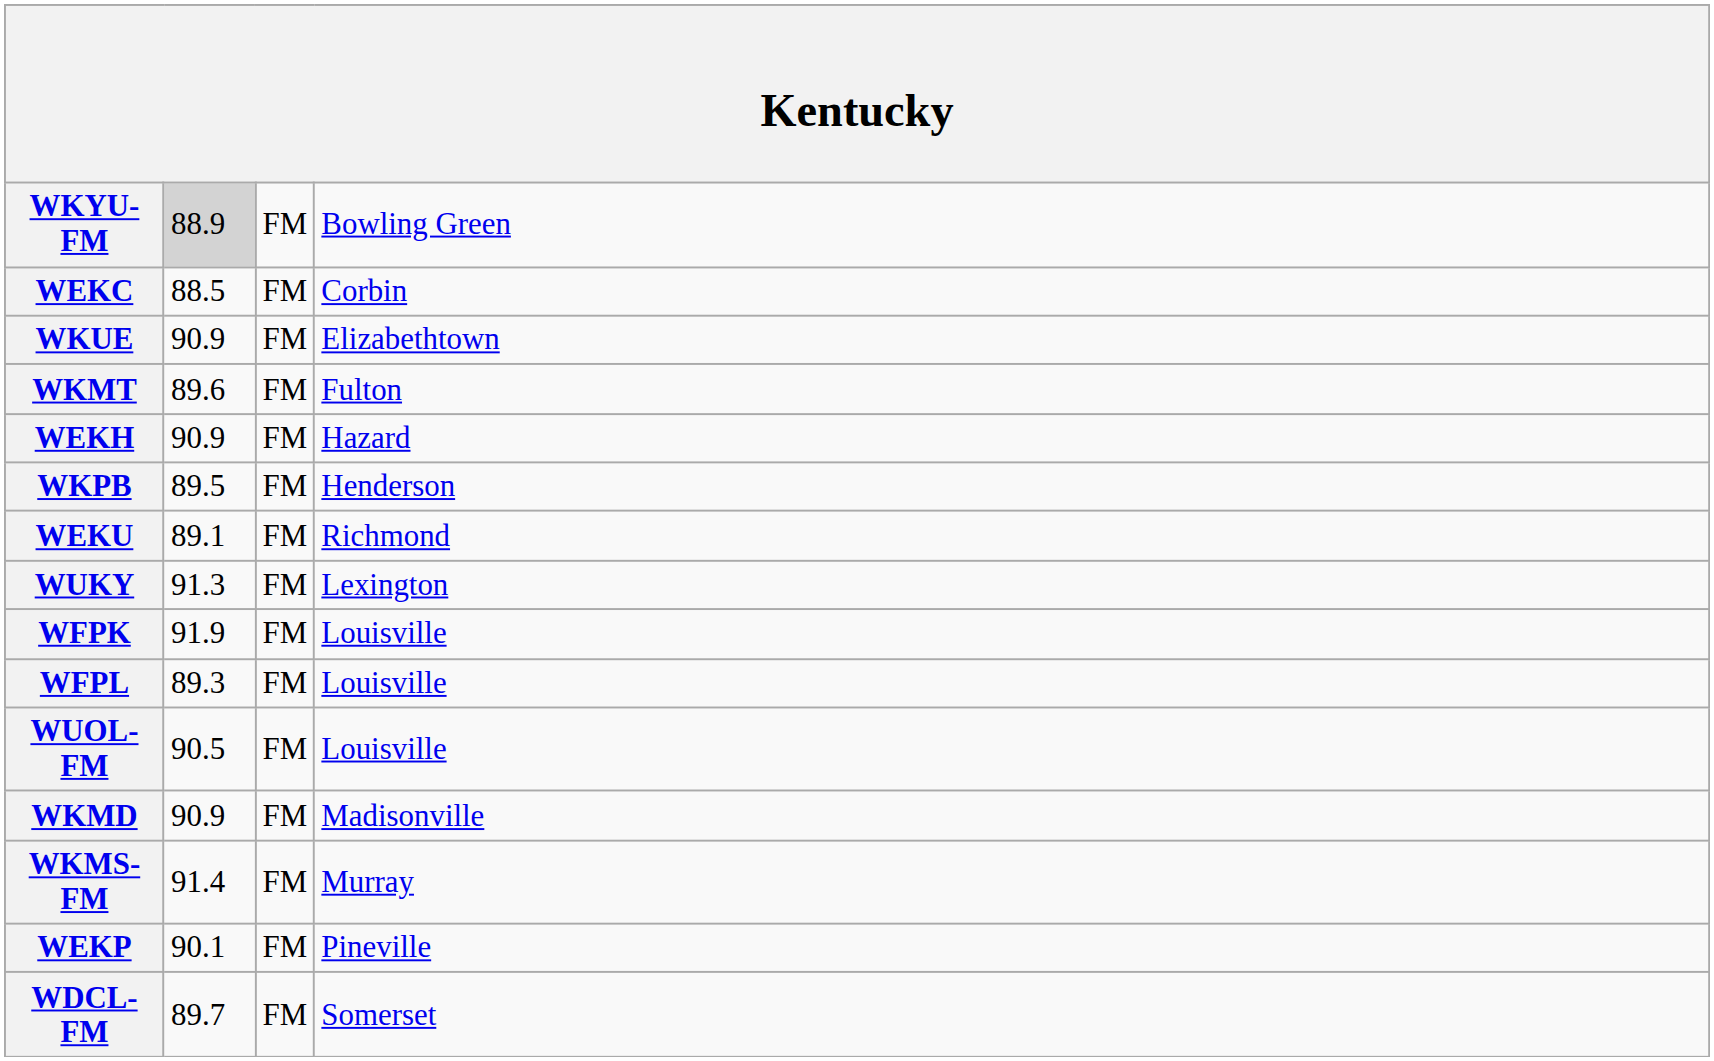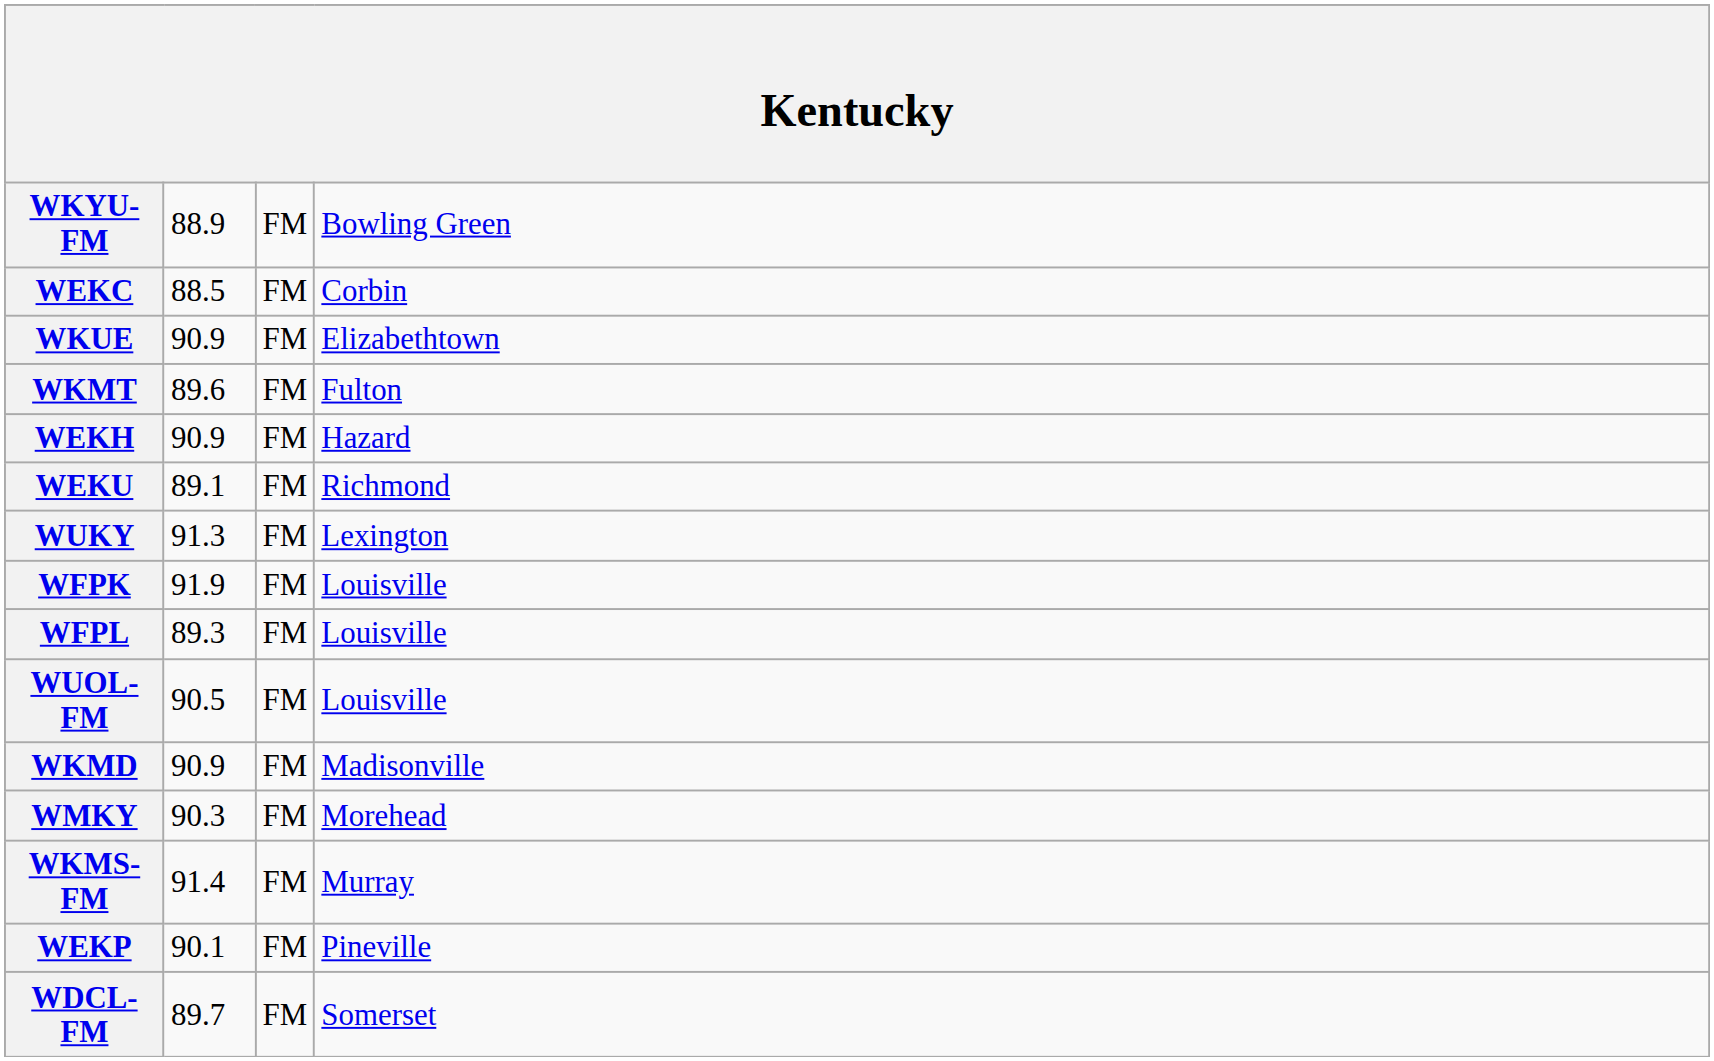(198, 224) lightgrey background -> (198, 224) no background
- row: (84, 486)
+ row: (84, 815)
